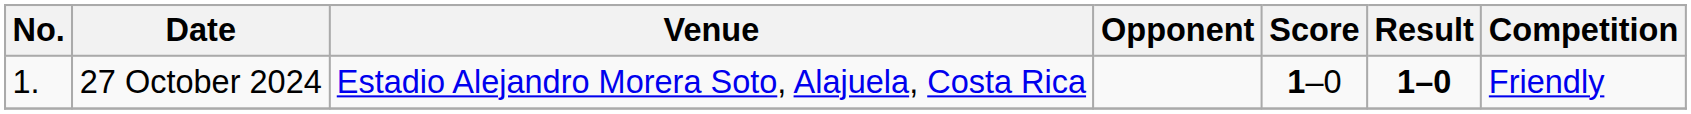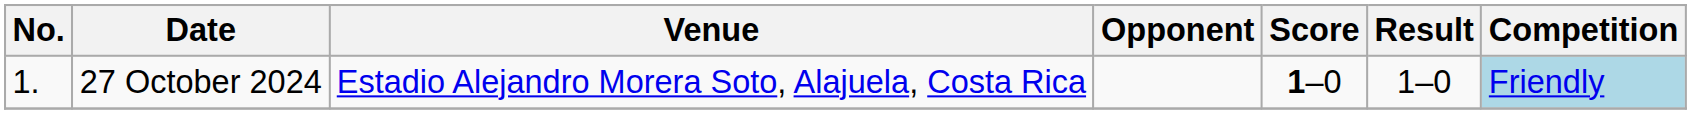(1424, 81) bold -> (1424, 81) normal
(1547, 81) no background -> (1547, 81) lightblue background
